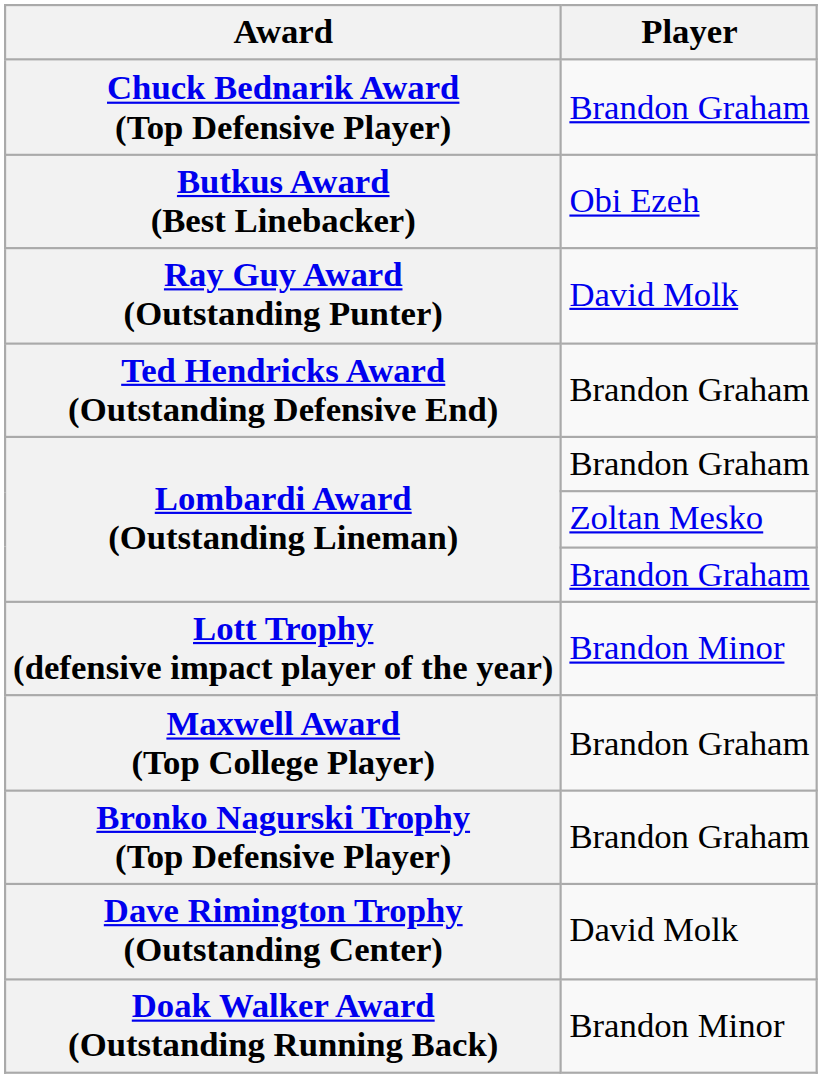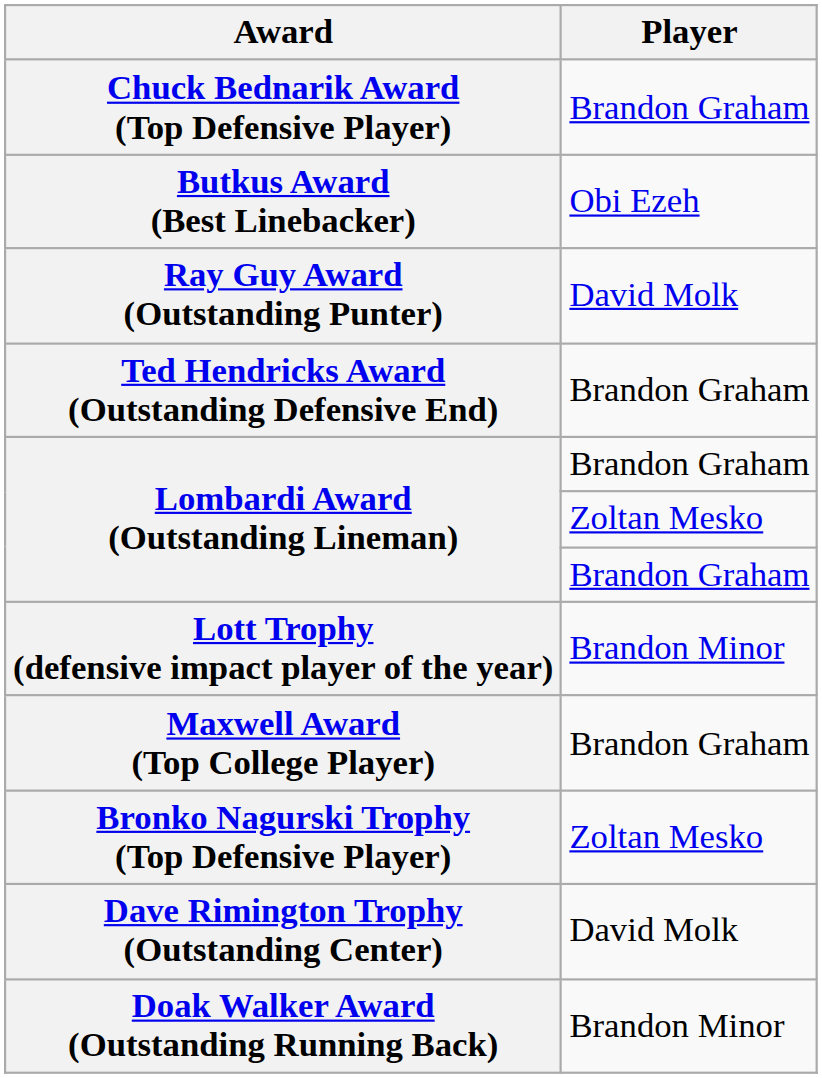(689, 836) Brandon Graham -> (666, 836) Zoltan Mesko
